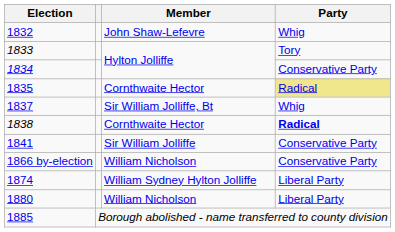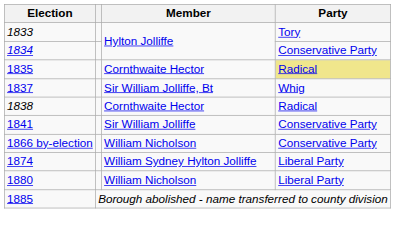- row: (20, 32)
(299, 124) bold -> (298, 106) normal
